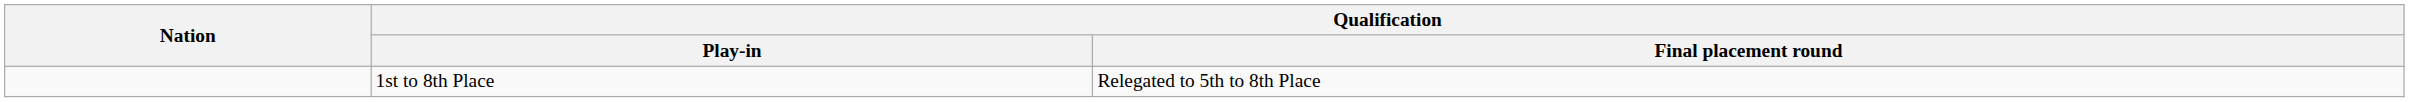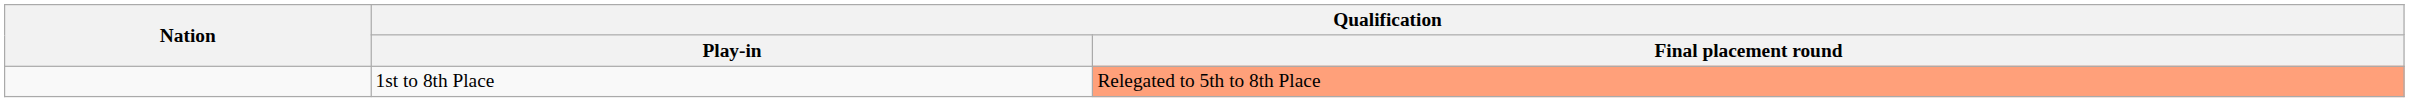(1209, 81) no background -> (1209, 81) lightsalmon background
